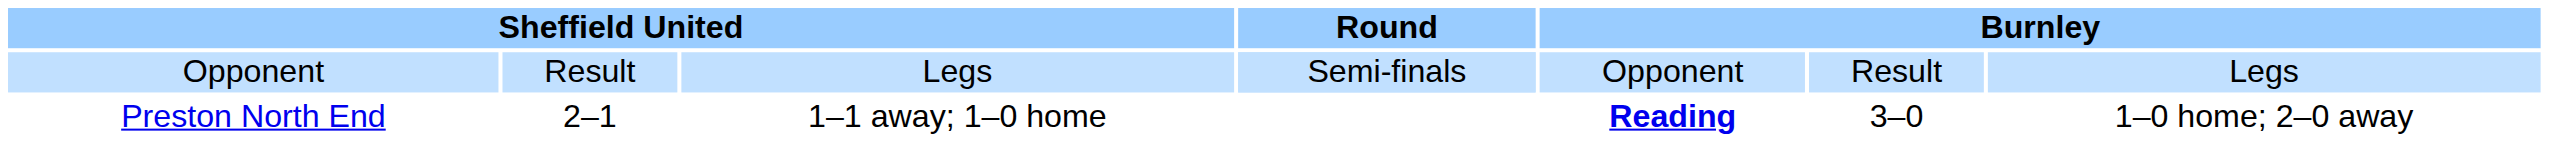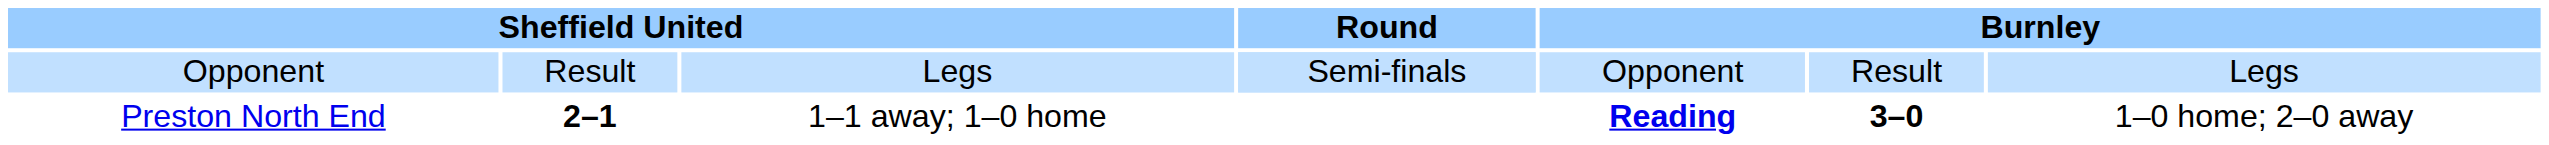(590, 116) normal -> (590, 116) bold
(1896, 116) normal -> (1896, 116) bold
